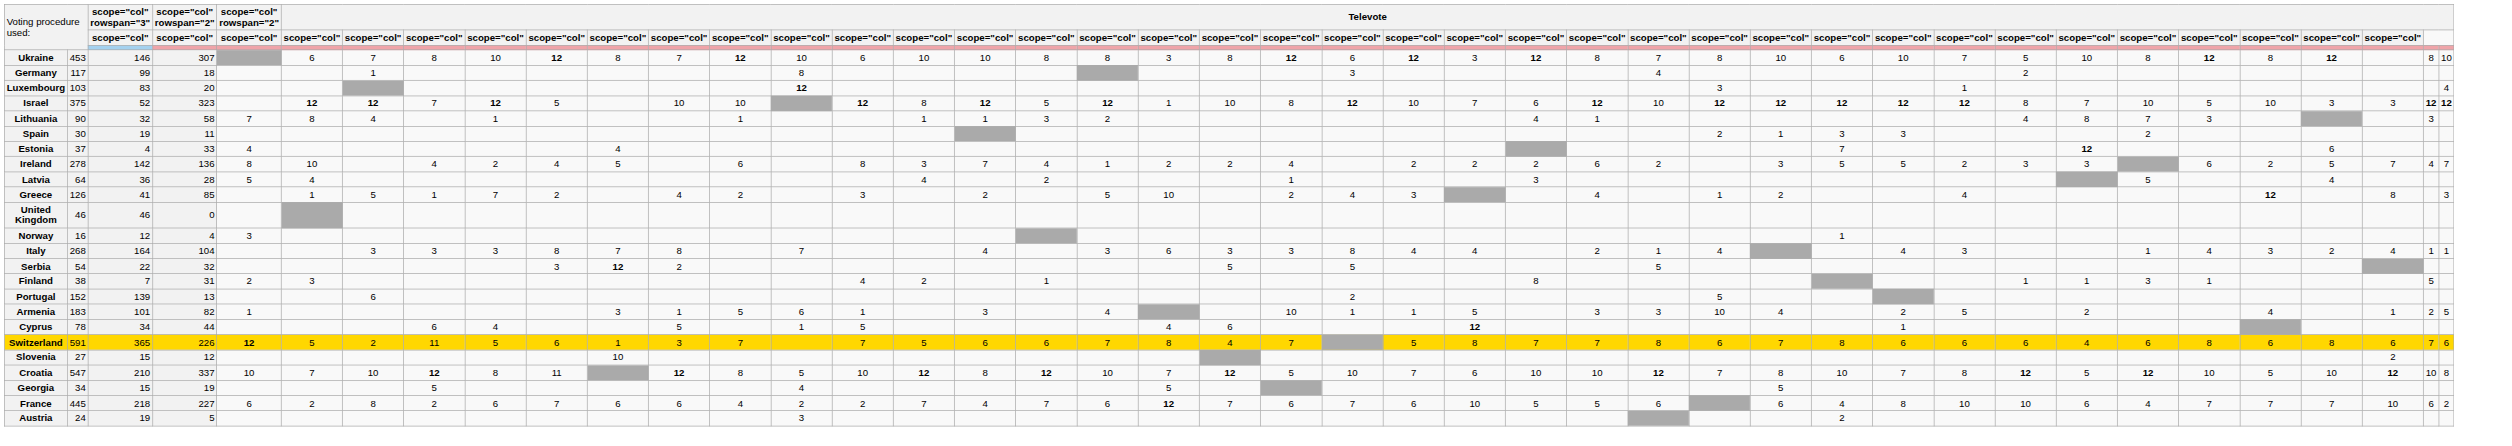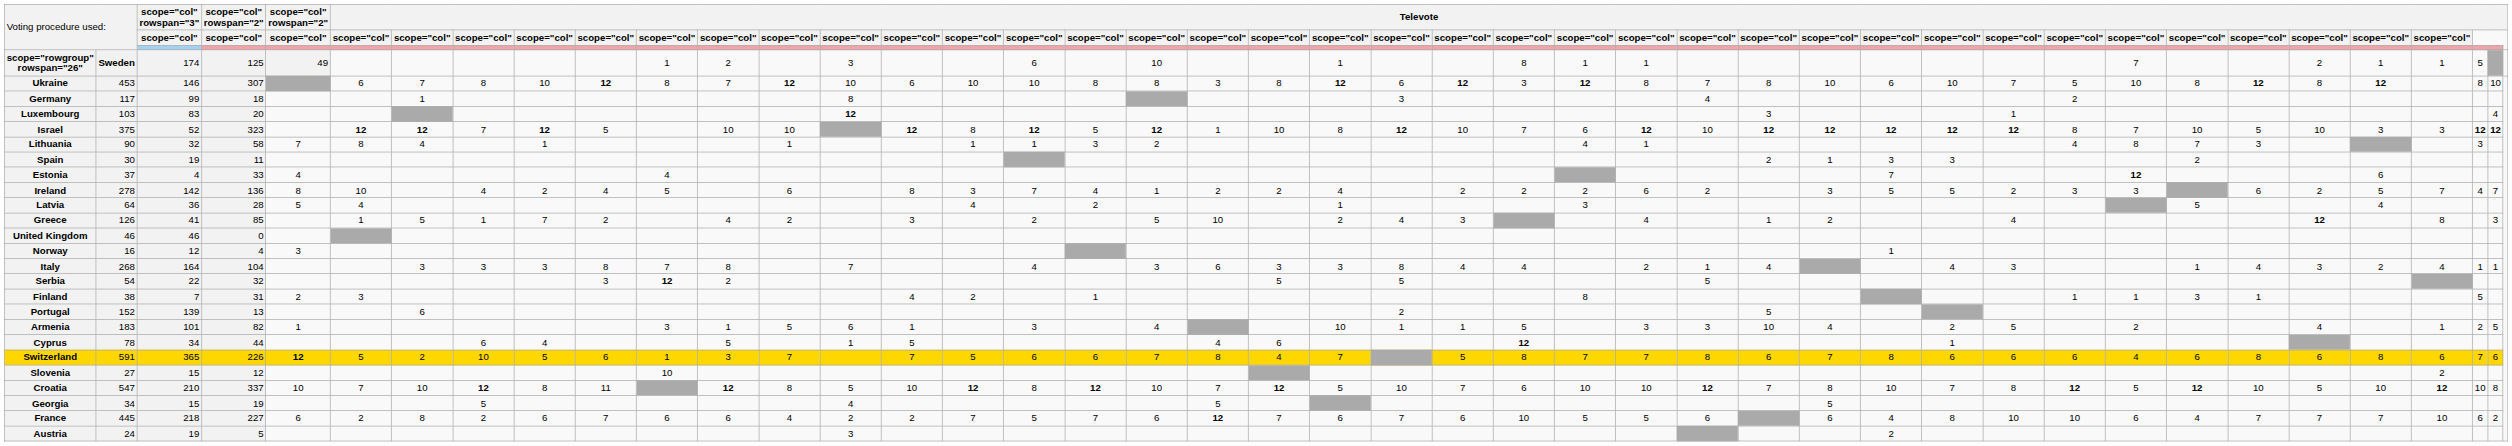+ row: (50, 63)
(434, 342) 11 -> (483, 357) 10
(985, 403) 4 -> (1034, 418) 5
